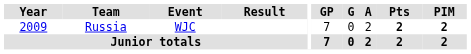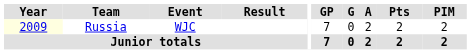(33, 27) no background -> (33, 27) lightyellow background
(399, 27) bold -> (399, 27) normal
(444, 27) bold -> (444, 27) normal
